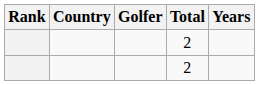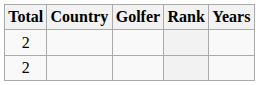columns swapped: (27, 17) <-> (187, 17)
